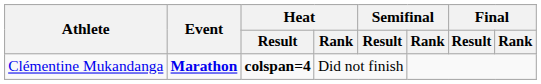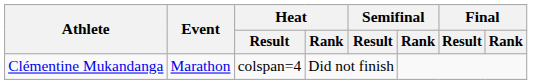(204, 67) bold -> (201, 67) normal
(278, 67) bold -> (269, 67) normal
